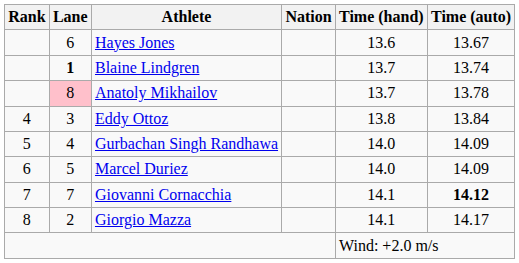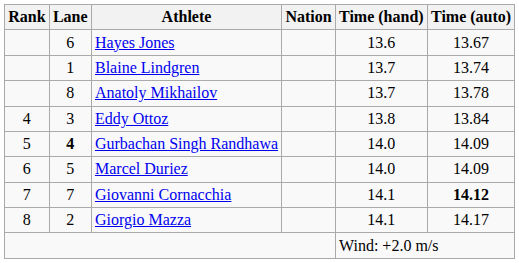(70, 67) bold -> (70, 67) normal
(70, 93) pink background -> (70, 93) no background
(70, 144) normal -> (70, 144) bold
